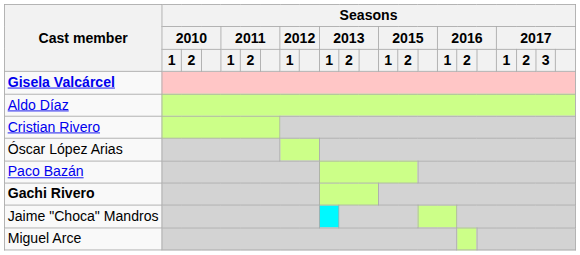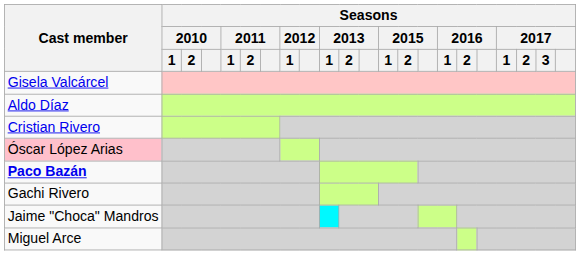(61, 82) bold -> (58, 82) normal
(65, 149) no background -> (65, 149) pink background
(46, 171) normal -> (47, 171) bold
(51, 194) bold -> (48, 194) normal
